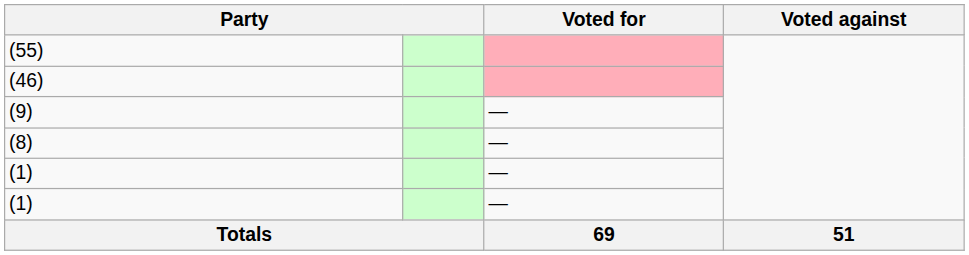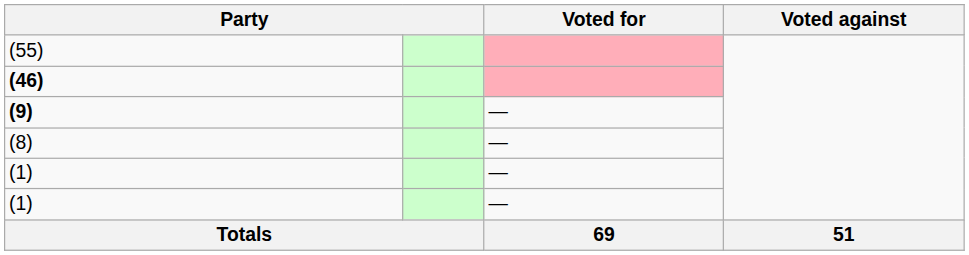(26, 81) normal -> (26, 81) bold
(21, 111) normal -> (21, 111) bold
